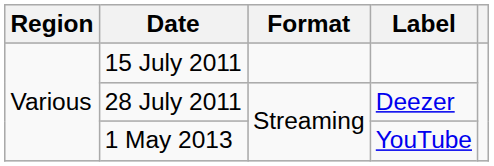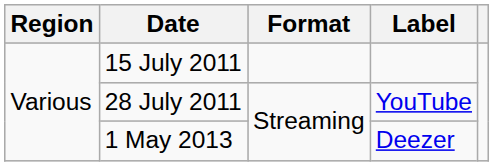(415, 101) Deezer -> (424, 101) YouTube
(424, 140) YouTube -> (415, 140) Deezer
